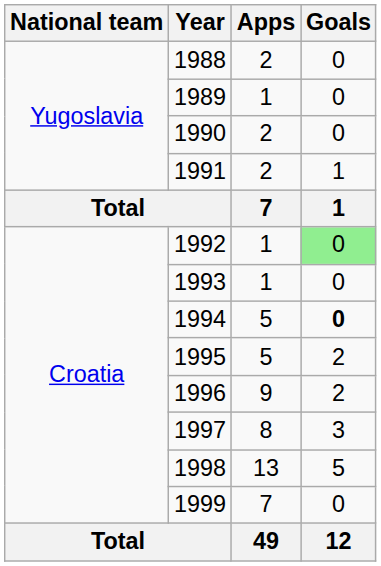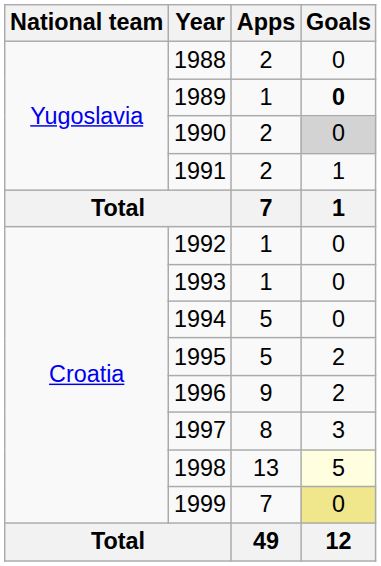(338, 97) normal -> (338, 97) bold
(338, 134) no background -> (338, 134) lightgrey background
(338, 245) lightgreen background -> (338, 245) no background
(338, 319) bold -> (338, 319) normal
(338, 467) no background -> (338, 467) lightyellow background
(338, 504) no background -> (338, 504) khaki background
